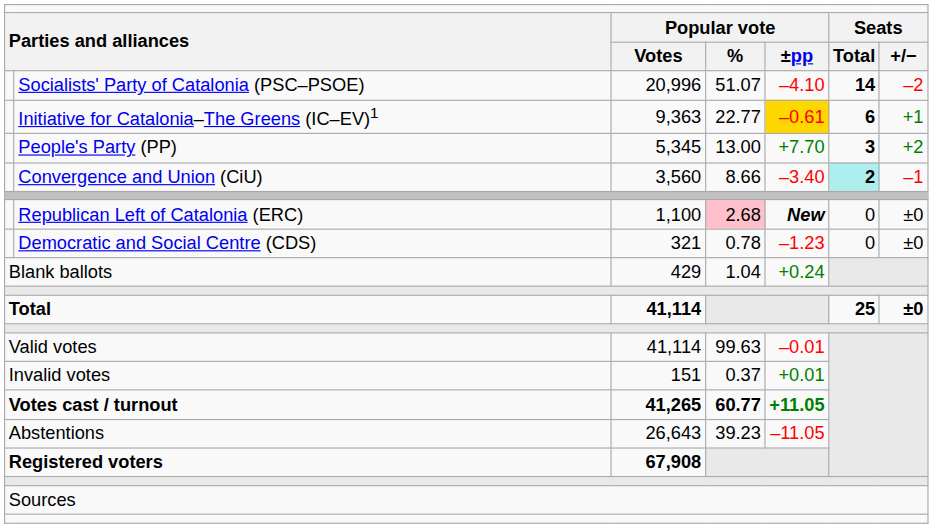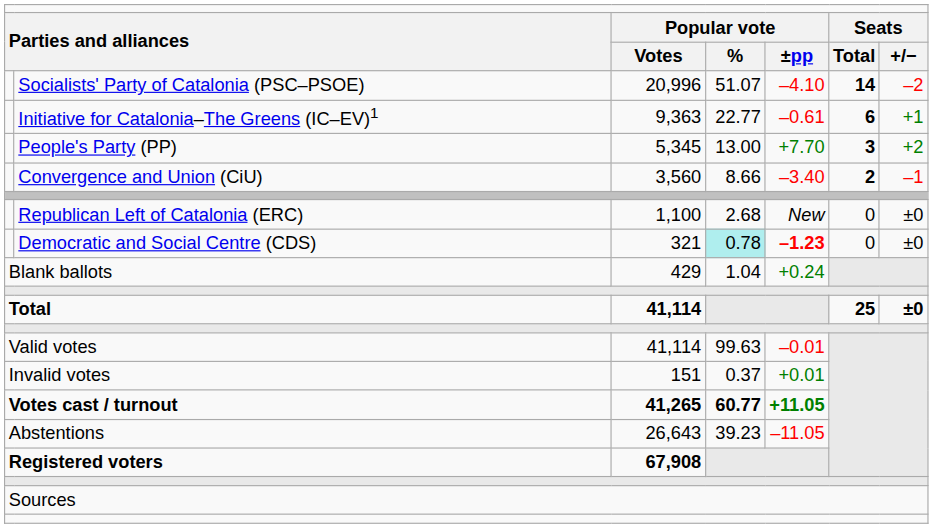(802, 116) gold background -> (802, 116) no background
(870, 176) paleturquoise background -> (870, 176) no background
(743, 214) pink background -> (743, 214) no background
(806, 214) bold -> (806, 214) normal
(743, 243) no background -> (743, 243) paleturquoise background
(802, 243) normal -> (802, 243) bold
